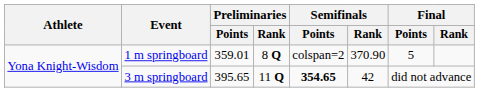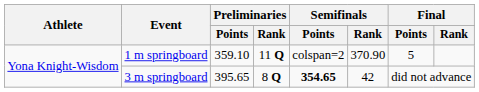(232, 56) 359.01 -> (232, 56) 359.10
(271, 56) 8 Q -> (271, 56) 11 Q
(271, 76) 11 Q -> (271, 76) 8 Q
